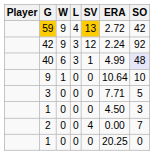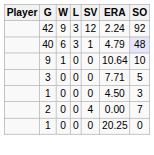- row: (48, 28)
(115, 61) 4.99 -> (115, 45) 4.79
